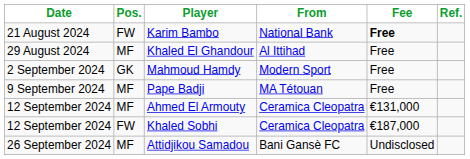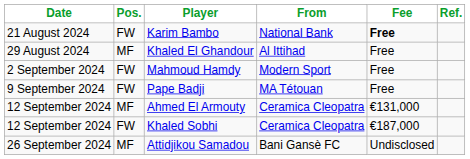(125, 70) GK -> (126, 70) FW
(125, 88) MF -> (126, 88) FW
